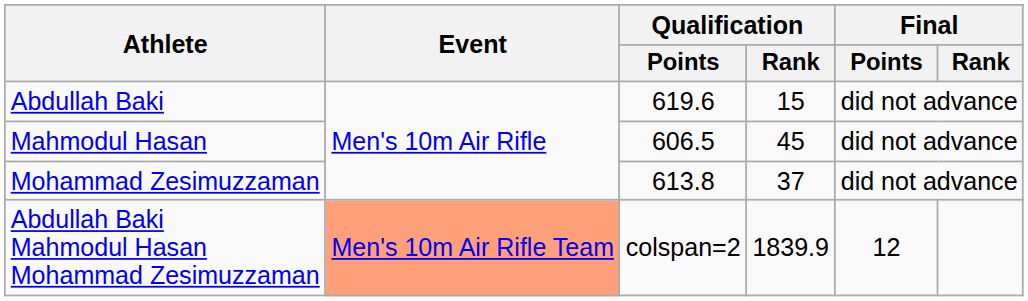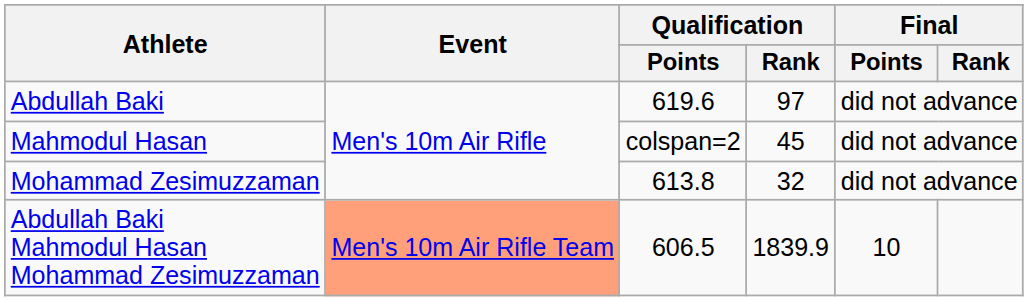(791, 102) 15 -> (791, 102) 97
(683, 142) 606.5 -> (683, 142) colspan=2
(791, 181) 37 -> (791, 181) 32
(683, 249) colspan=2 -> (683, 249) 606.5
(886, 249) 12 -> (886, 249) 10
